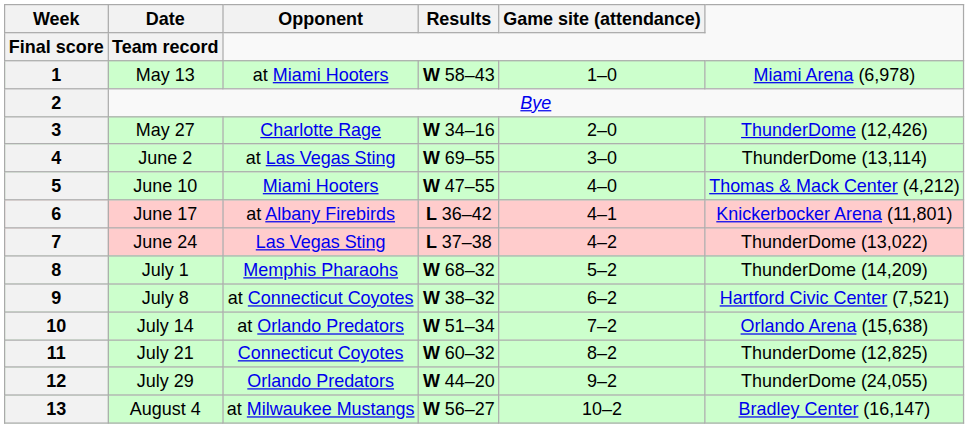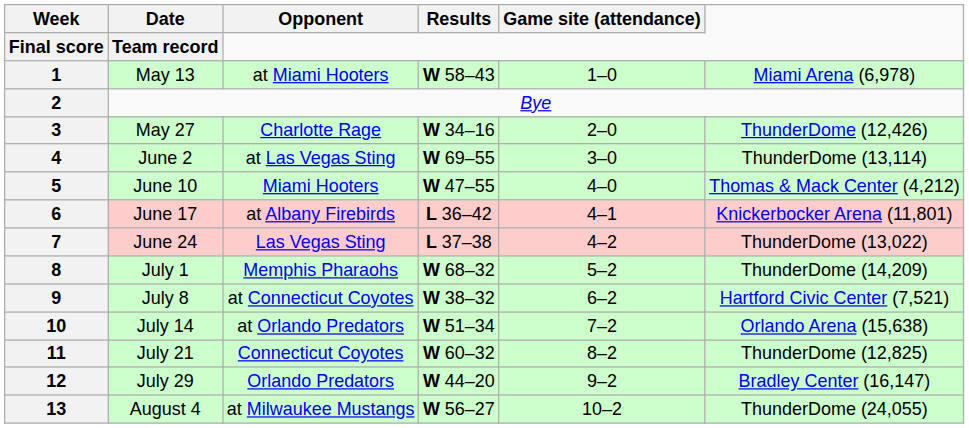(834, 381) ThunderDome (24,055) -> (834, 381) Bradley Center (16,147)
(834, 409) Bradley Center (16,147) -> (834, 409) ThunderDome (24,055)
